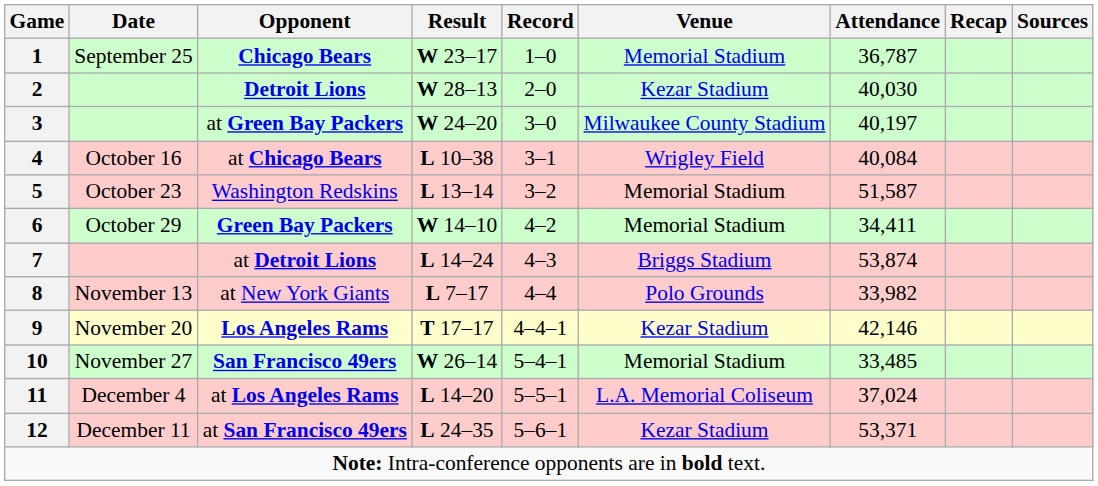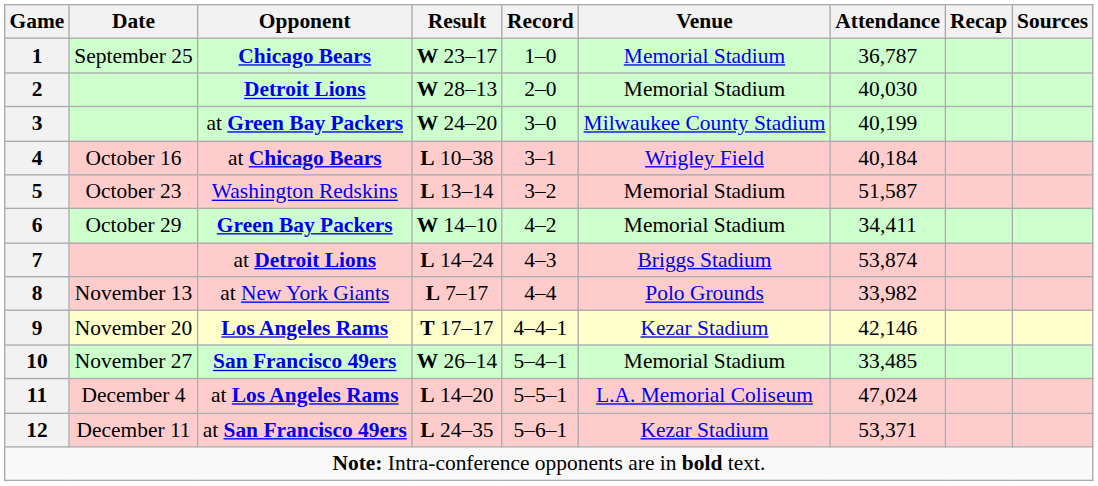(705, 89) Kezar Stadium -> (705, 89) Memorial Stadium
(888, 123) 40,197 -> (888, 123) 40,199
(888, 157) 40,084 -> (888, 157) 40,184
(888, 395) 37,024 -> (888, 395) 47,024
